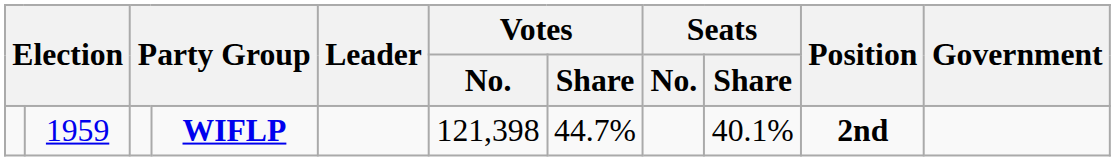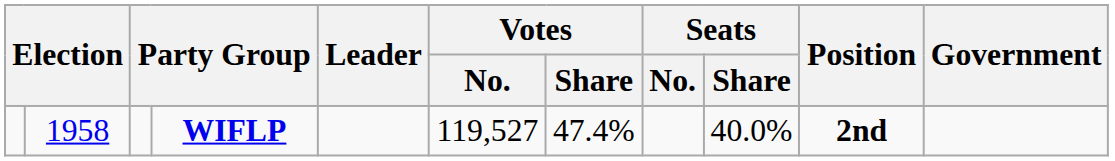(78, 130) 1959 -> (78, 130) 1958
(488, 130) 121,398 -> (487, 130) 119,527
(595, 130) 44.7% -> (594, 130) 47.4%
(753, 130) 40.1% -> (752, 130) 40.0%
